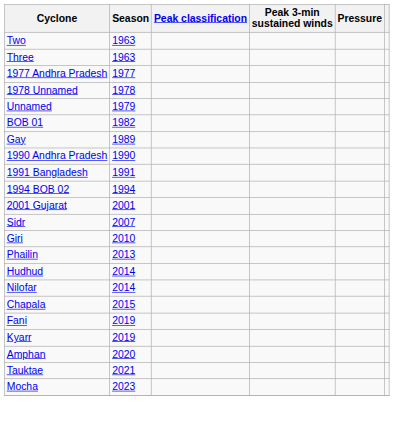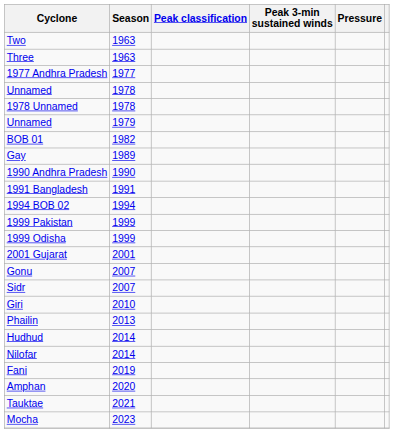+ row: (29, 90)
+ row: (40, 222)
+ row: (36, 238)
+ row: (19, 271)
- row: (26, 304)
- row: (19, 337)
